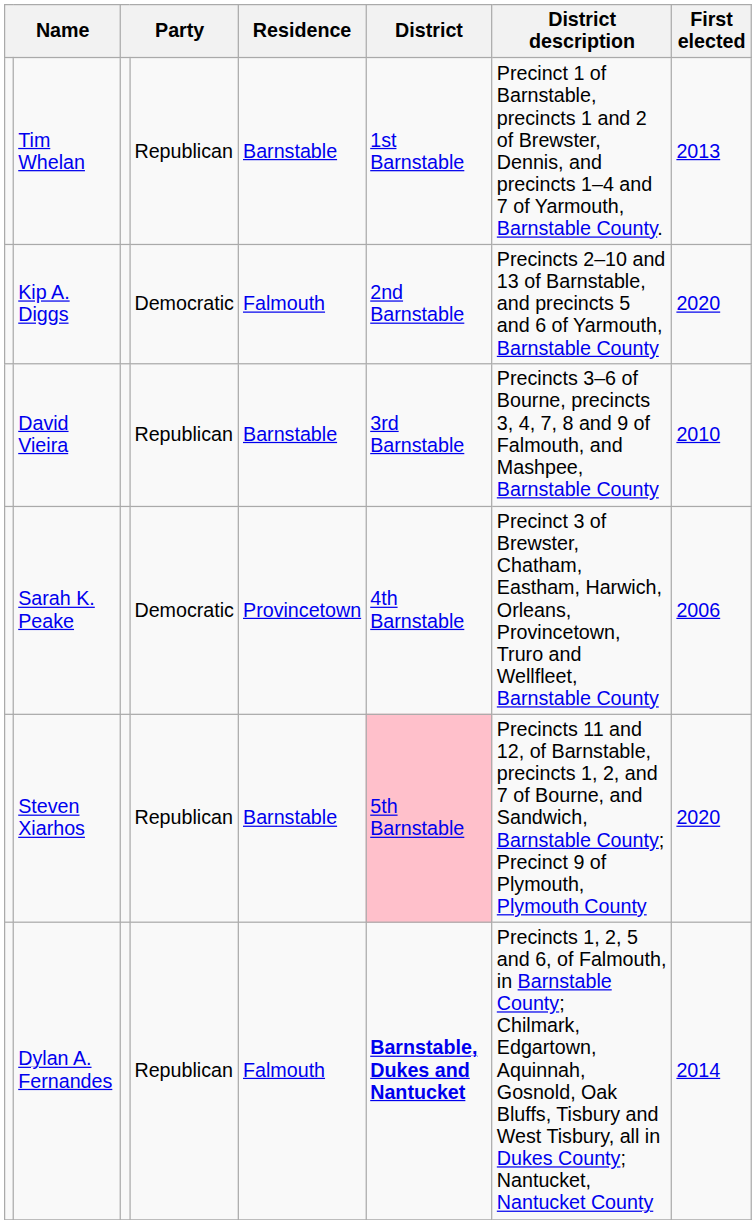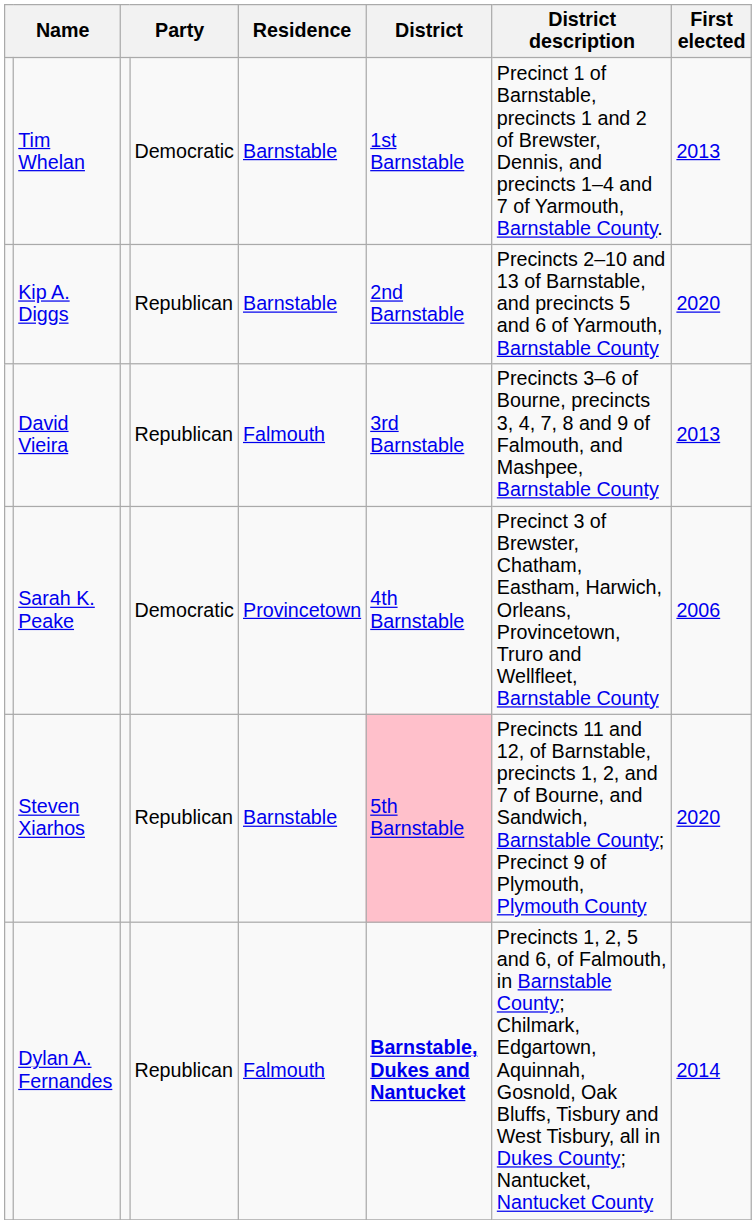(184, 150) Republican -> (184, 150) Democratic
(184, 303) Democratic -> (184, 303) Republican
(284, 303) Falmouth -> (290, 303) Barnstable
(290, 434) Barnstable -> (284, 434) Falmouth
(698, 434) 2010 -> (698, 434) 2013
